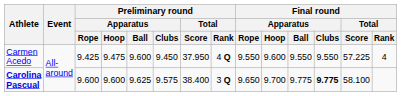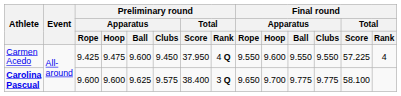(327, 80) bold -> (327, 80) normal
